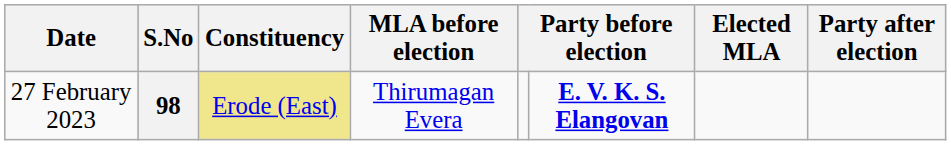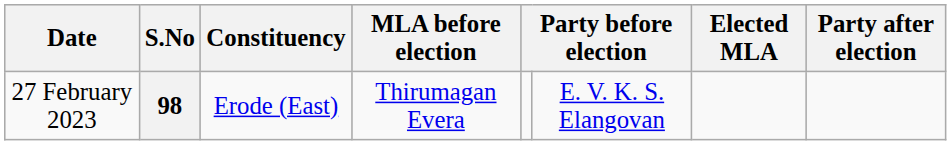(274, 105) khaki background -> (276, 105) no background
(612, 105) bold -> (612, 105) normal
